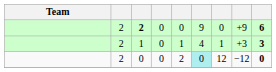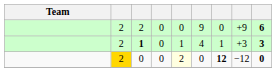(141, 28) bold -> (141, 28) normal
(141, 43) normal -> (141, 43) bold
(121, 59) no background -> (121, 59) gold background
(181, 59) no background -> (181, 59) lightyellow background
(202, 59) paleturquoise background -> (202, 59) no background
(222, 59) normal -> (222, 59) bold
